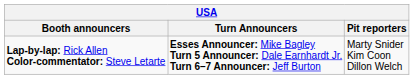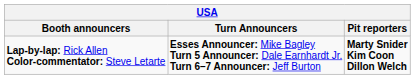(375, 55) normal -> (377, 55) bold
